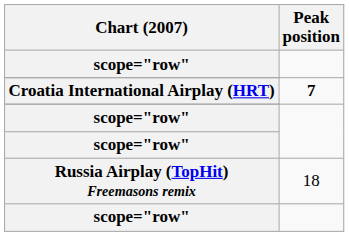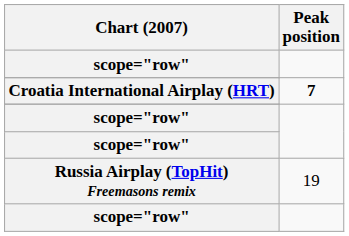(311, 181) 18 -> (311, 181) 19
